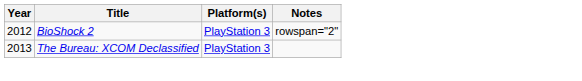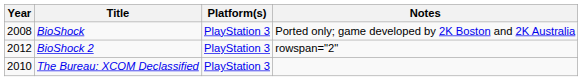+ row: (61, 31)
(19, 48) 2013 -> (19, 66) 2010
